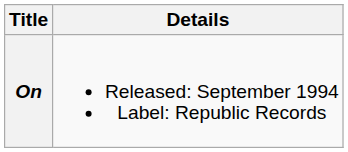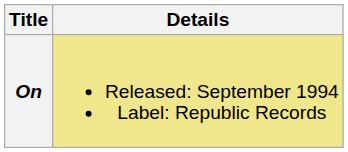(198, 102) no background -> (198, 102) khaki background
